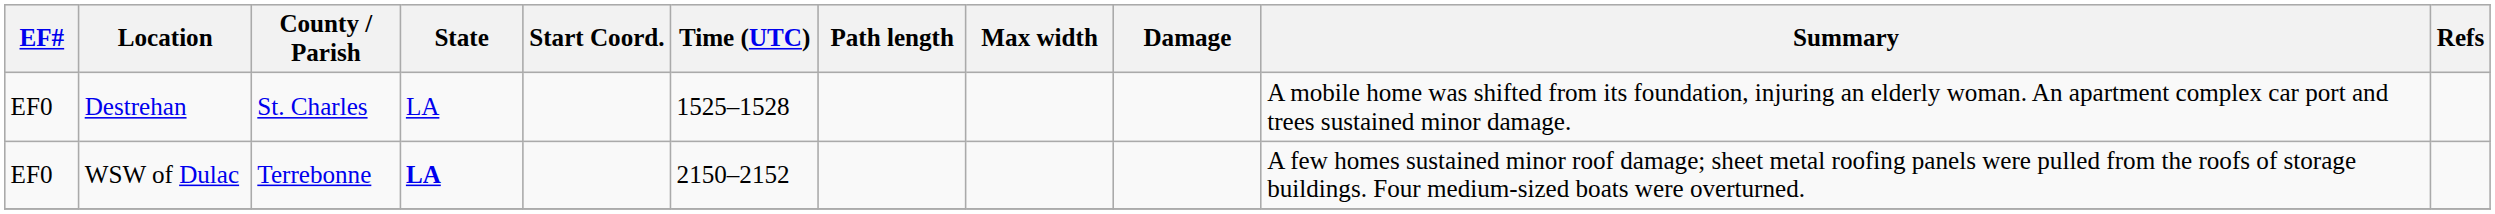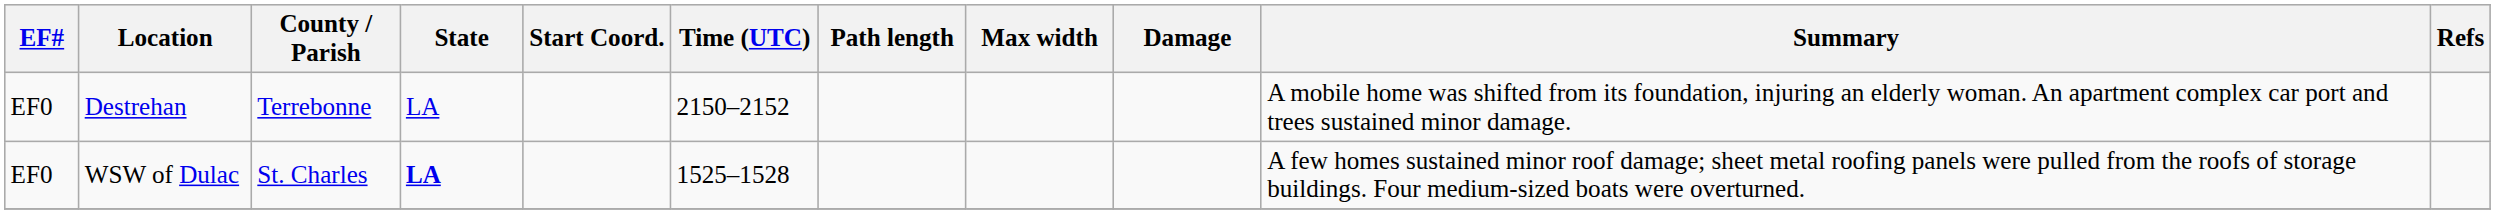(312, 106) St. Charles -> (314, 106) Terrebonne
(733, 106) 1525–1528 -> (733, 106) 2150–2152
(314, 174) Terrebonne -> (312, 174) St. Charles
(733, 174) 2150–2152 -> (733, 174) 1525–1528
